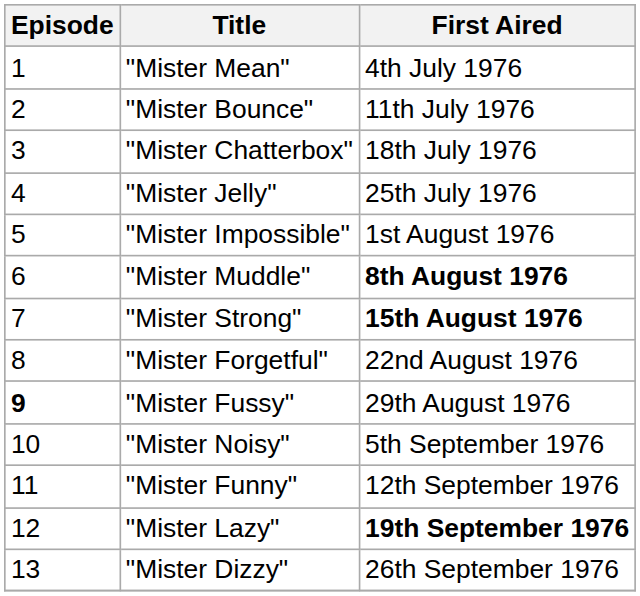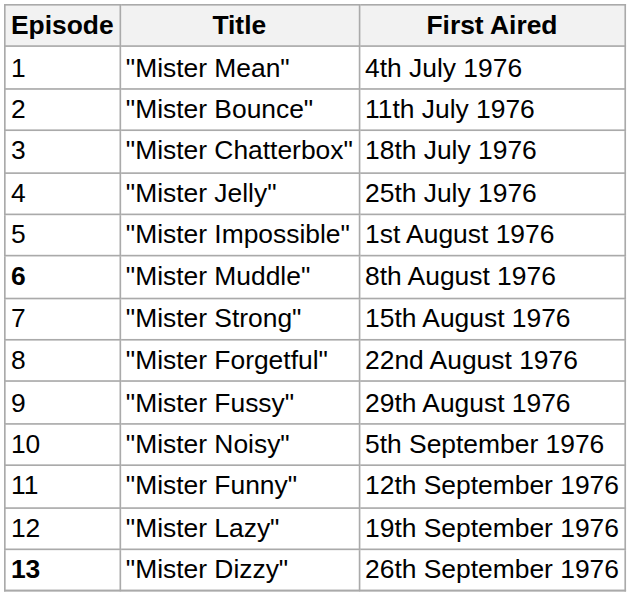(18, 276) normal -> (18, 276) bold
(466, 276) bold -> (460, 276) normal
(474, 318) bold -> (468, 318) normal
(18, 402) bold -> (18, 402) normal
(497, 527) bold -> (492, 527) normal
(26, 569) normal -> (26, 569) bold
